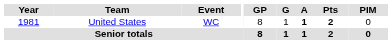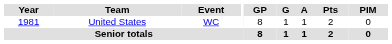(304, 22) bold -> (304, 22) normal
(331, 22) bold -> (331, 22) normal
